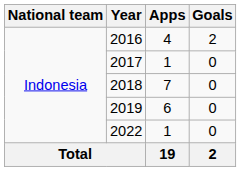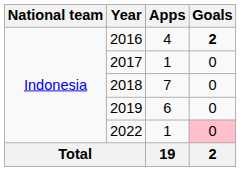(212, 39) normal -> (212, 39) bold
(212, 131) no background -> (212, 131) pink background
